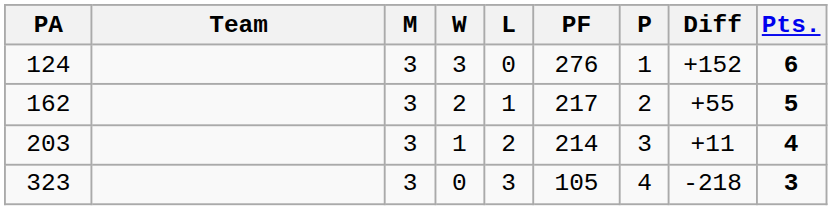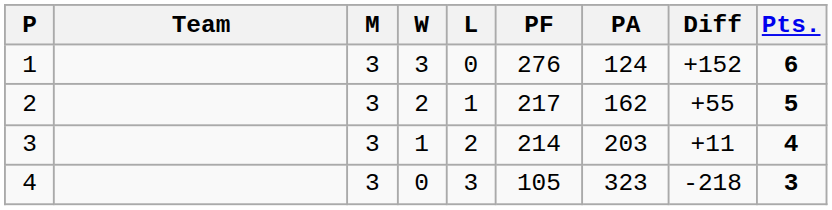columns swapped: (645, 25) <-> (48, 25)
